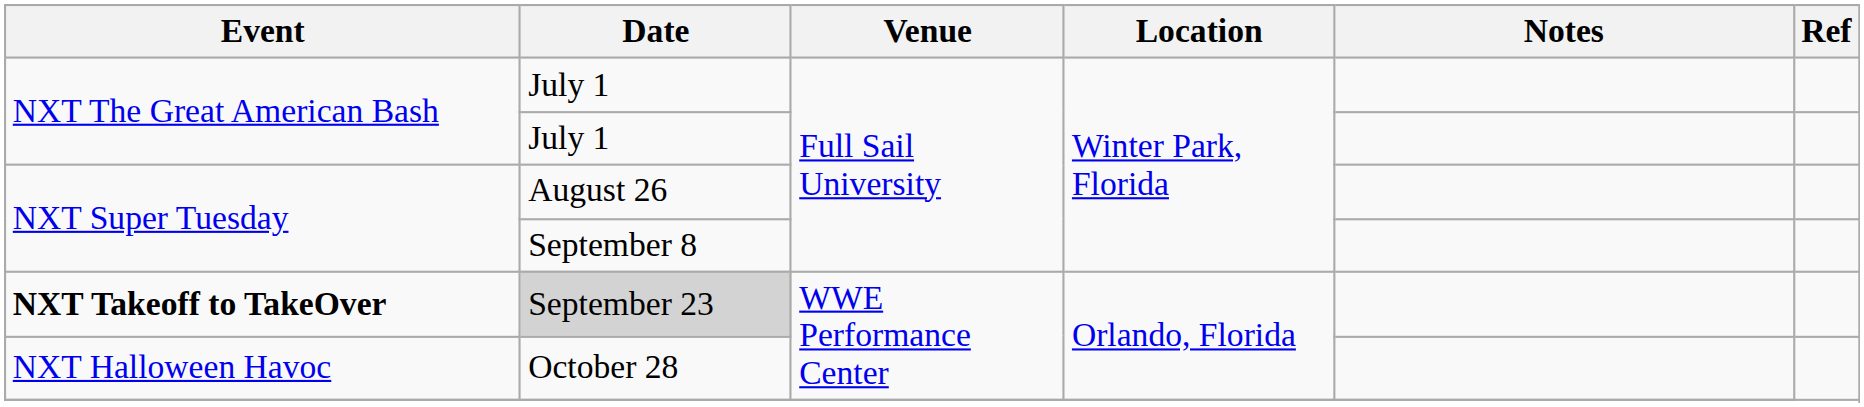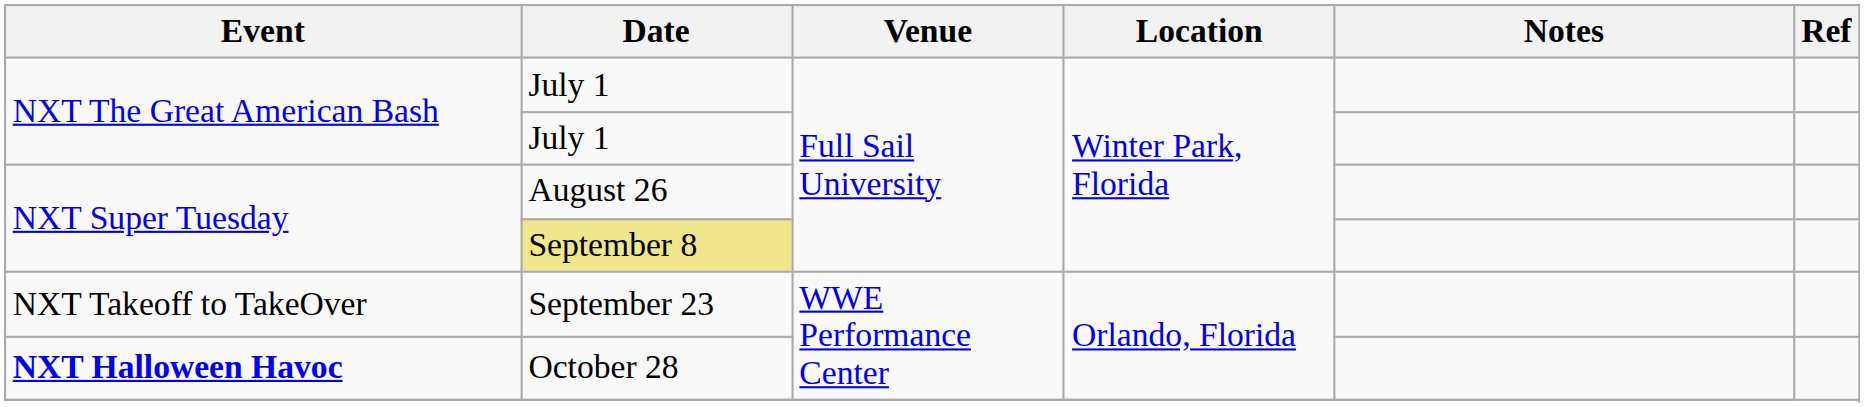(613, 244) no background -> (613, 244) khaki background
(200, 303) bold -> (190, 303) normal
(621, 303) lightgrey background -> (621, 303) no background
(172, 367) normal -> (178, 367) bold
